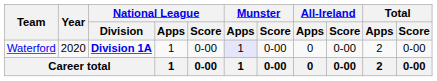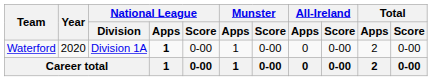(121, 48) bold -> (119, 48) normal
(171, 48) normal -> (166, 48) bold
(241, 48) lavender background -> (236, 48) no background
